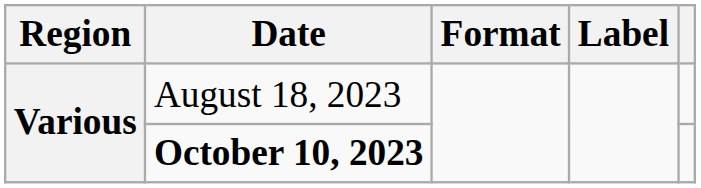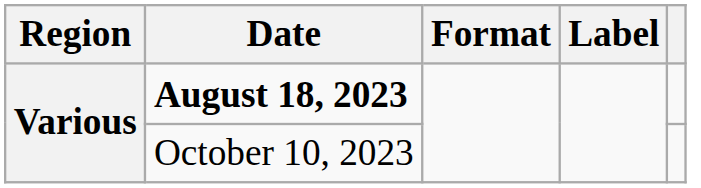(278, 93) normal -> (281, 93) bold
(289, 152) bold -> (284, 152) normal
